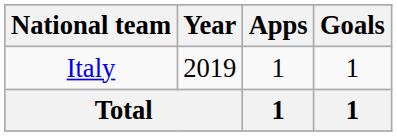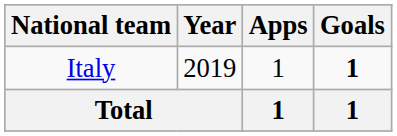(352, 67) normal -> (352, 67) bold
